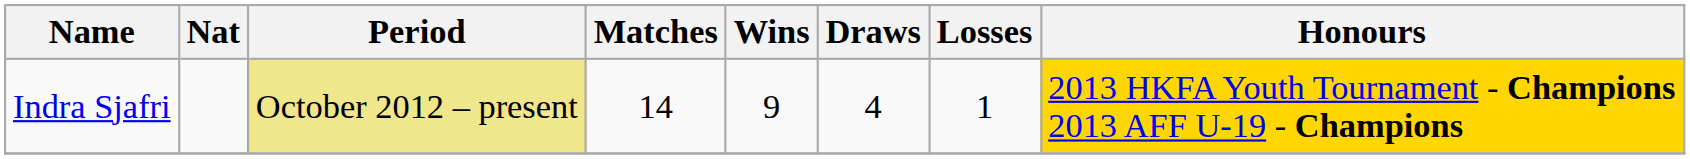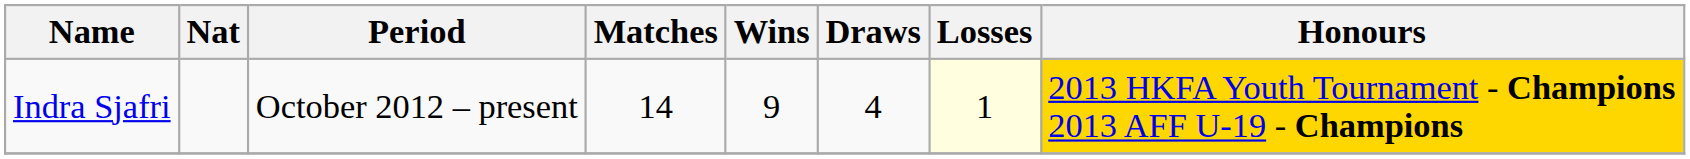(417, 105) khaki background -> (417, 105) no background
(985, 105) no background -> (985, 105) lightyellow background
